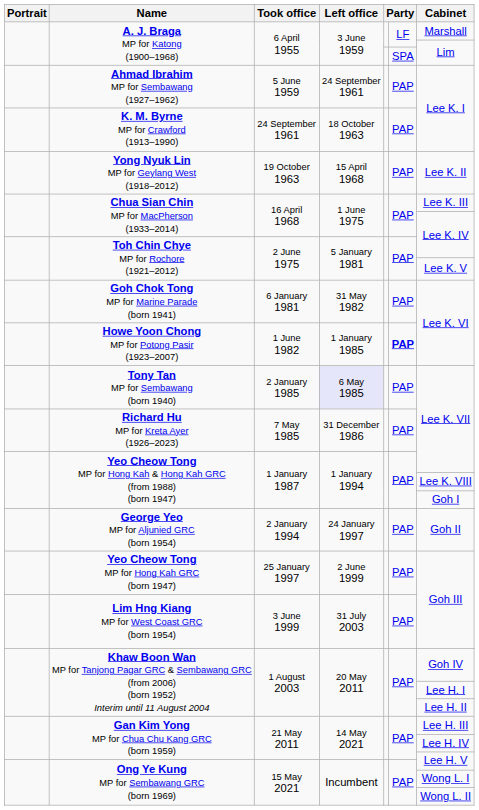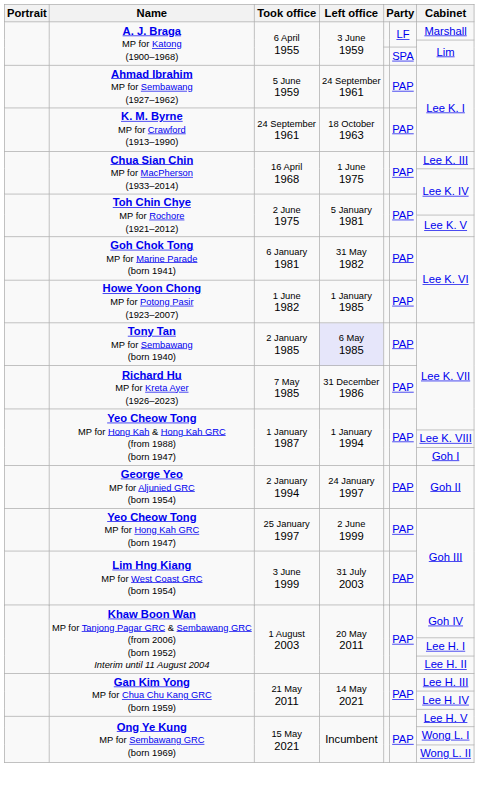- row: (152, 172)
(403, 344) bold -> (403, 301) normal
